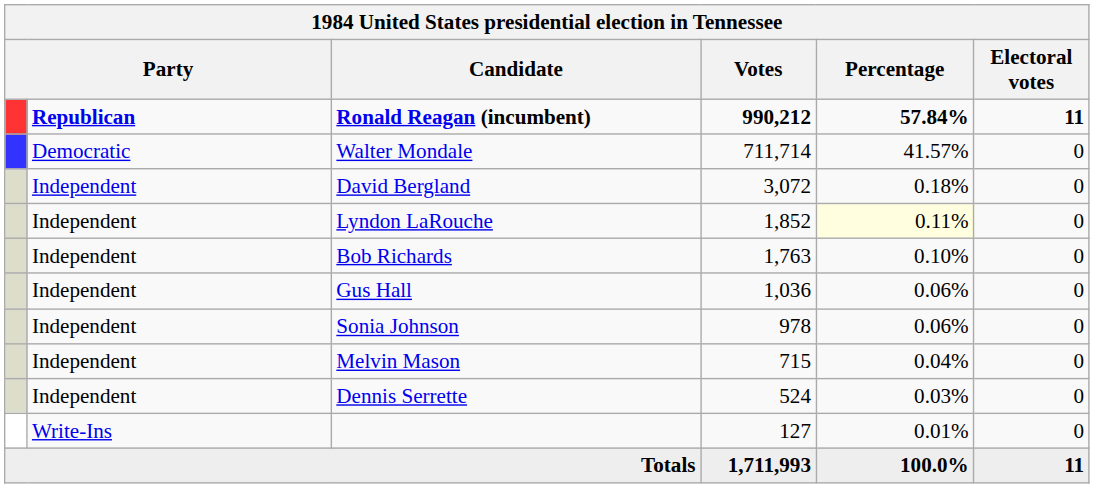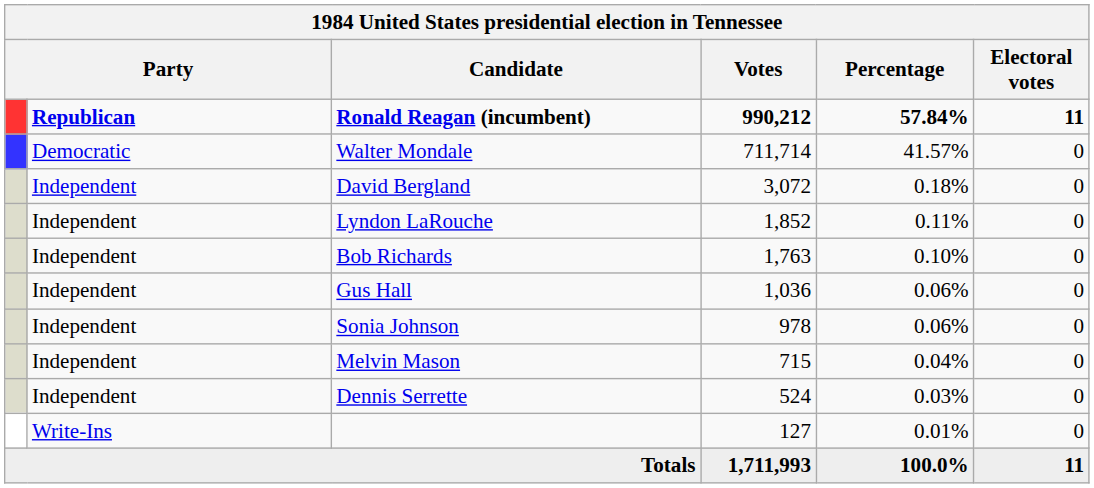(942, 221) lightyellow background -> (942, 221) no background
